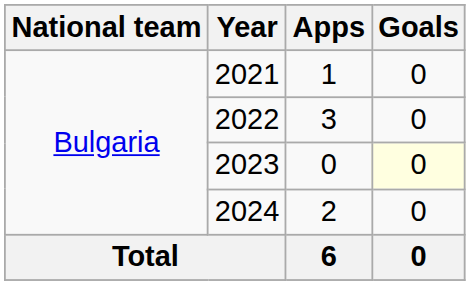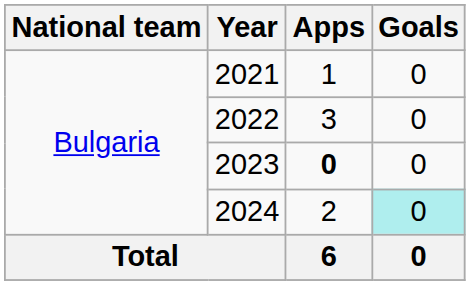(329, 165) normal -> (329, 165) bold
(419, 165) lightyellow background -> (419, 165) no background
(419, 211) no background -> (419, 211) paleturquoise background
